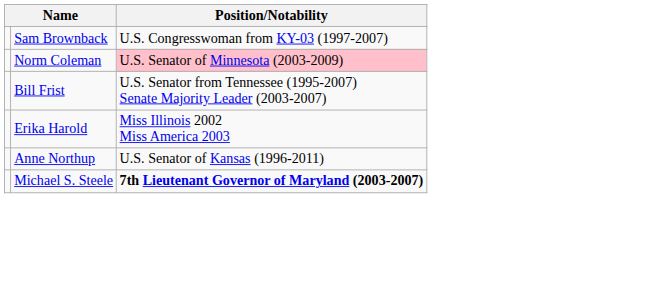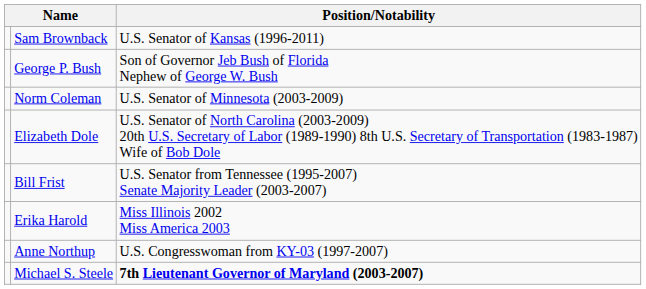(254, 37) U.S. Congresswoman from KY-03 (1997-2007) -> (222, 37) U.S. Senator of Kansas (1996-2011)
+ row: (58, 68)
(231, 60) pink background -> (231, 98) no background
+ row: (56, 136)
(222, 158) U.S. Senator of Kansas (1996-2011) -> (254, 251) U.S. Congresswoman from KY-03 (1997-2007)
